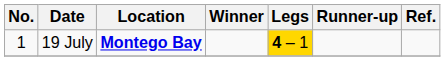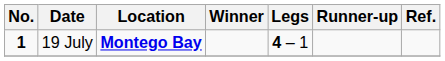(21, 42) normal -> (21, 42) bold
(290, 42) gold background -> (290, 42) no background
